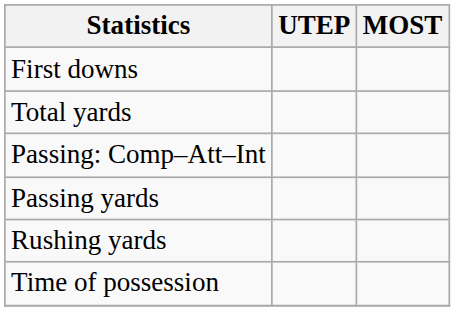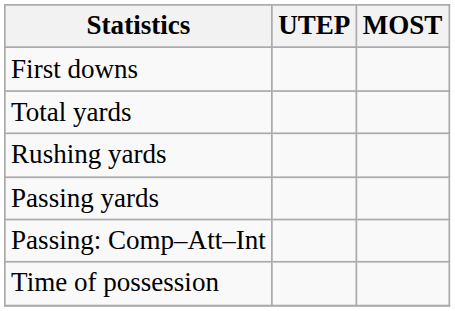rows swapped: (89, 240) <-> (138, 154)
